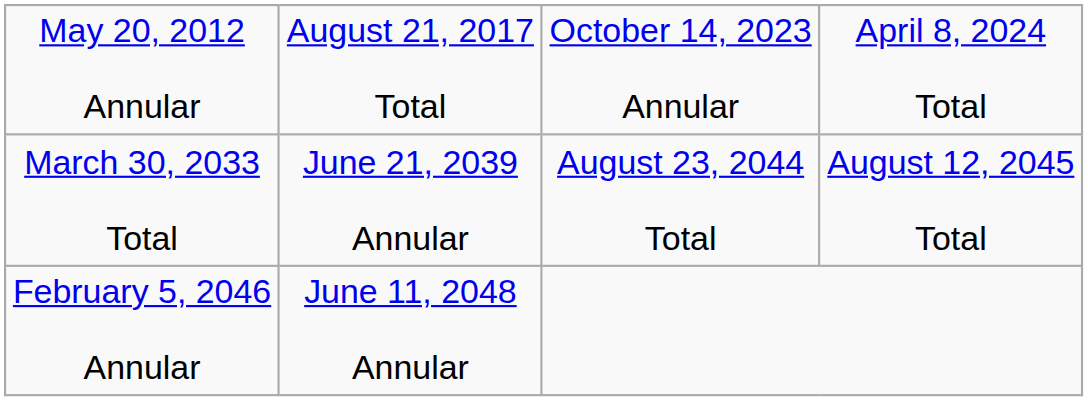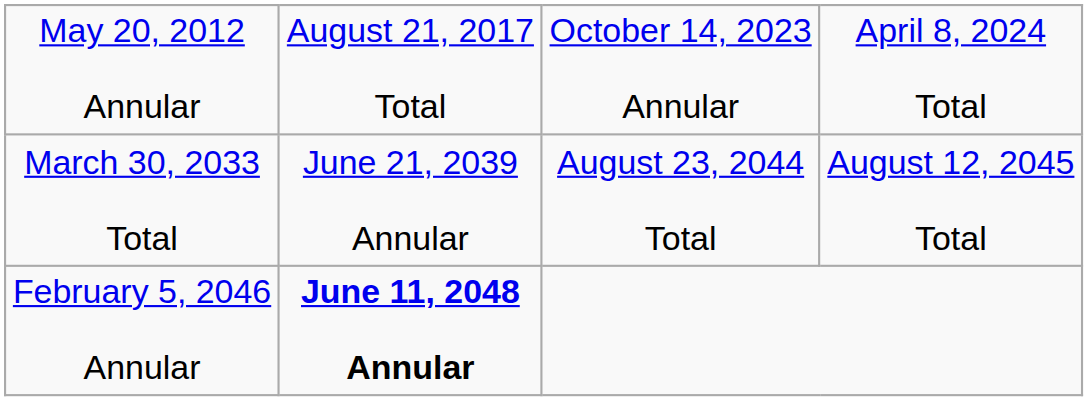(410, 329) normal -> (410, 329) bold
